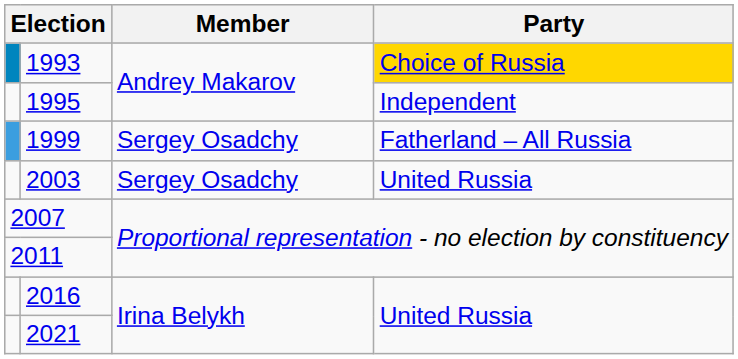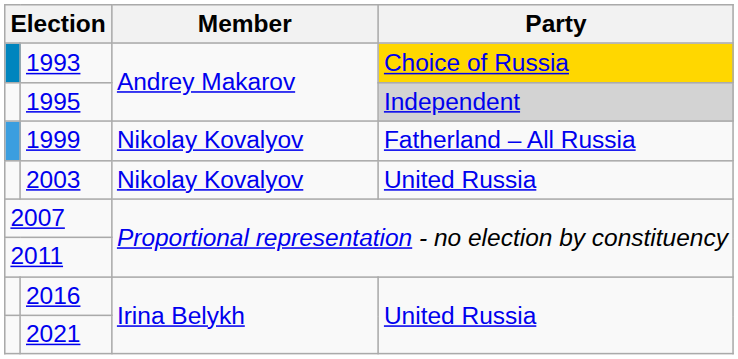(448, 101) no background -> (452, 101) lightgrey background
(207, 140) Sergey Osadchy -> (210, 140) Nikolay Kovalyov
(207, 179) Sergey Osadchy -> (210, 179) Nikolay Kovalyov
